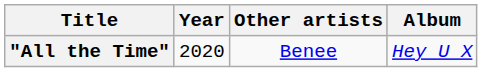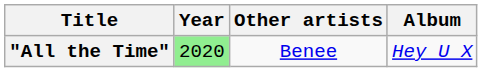(202, 51) no background -> (202, 51) lightgreen background
